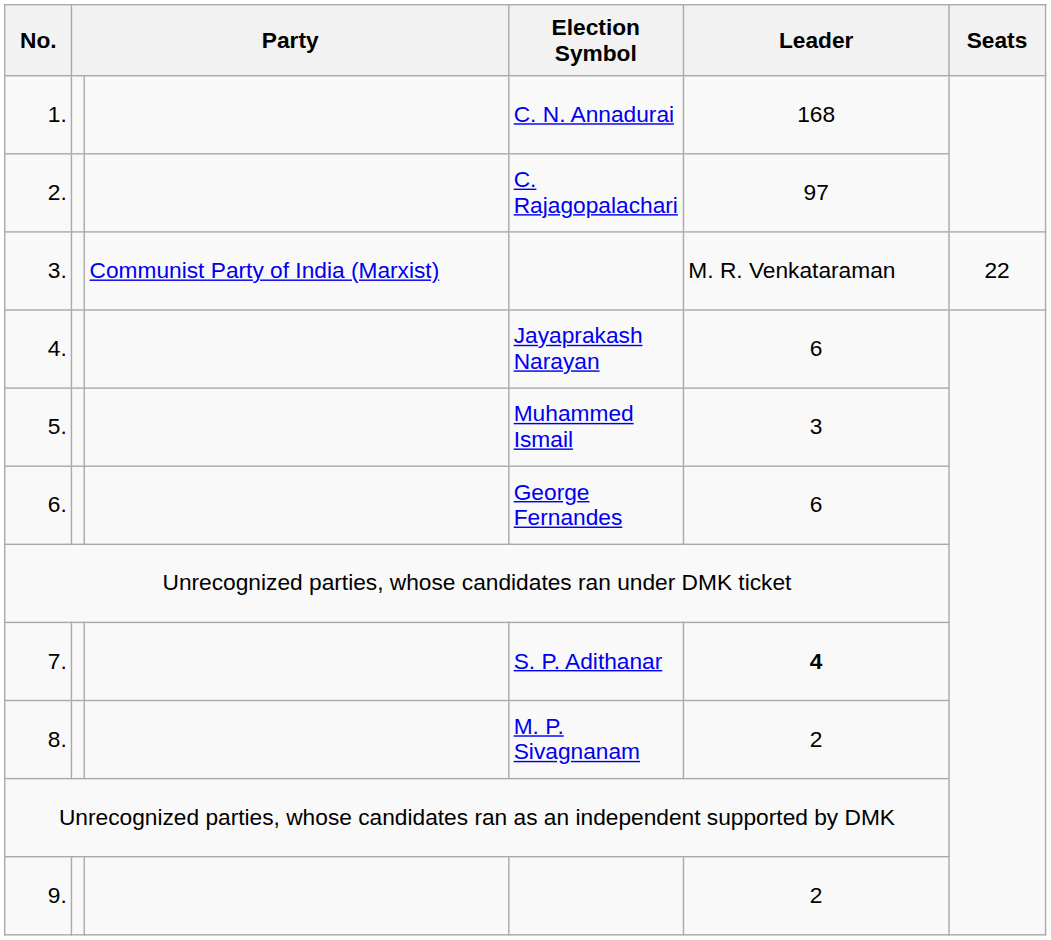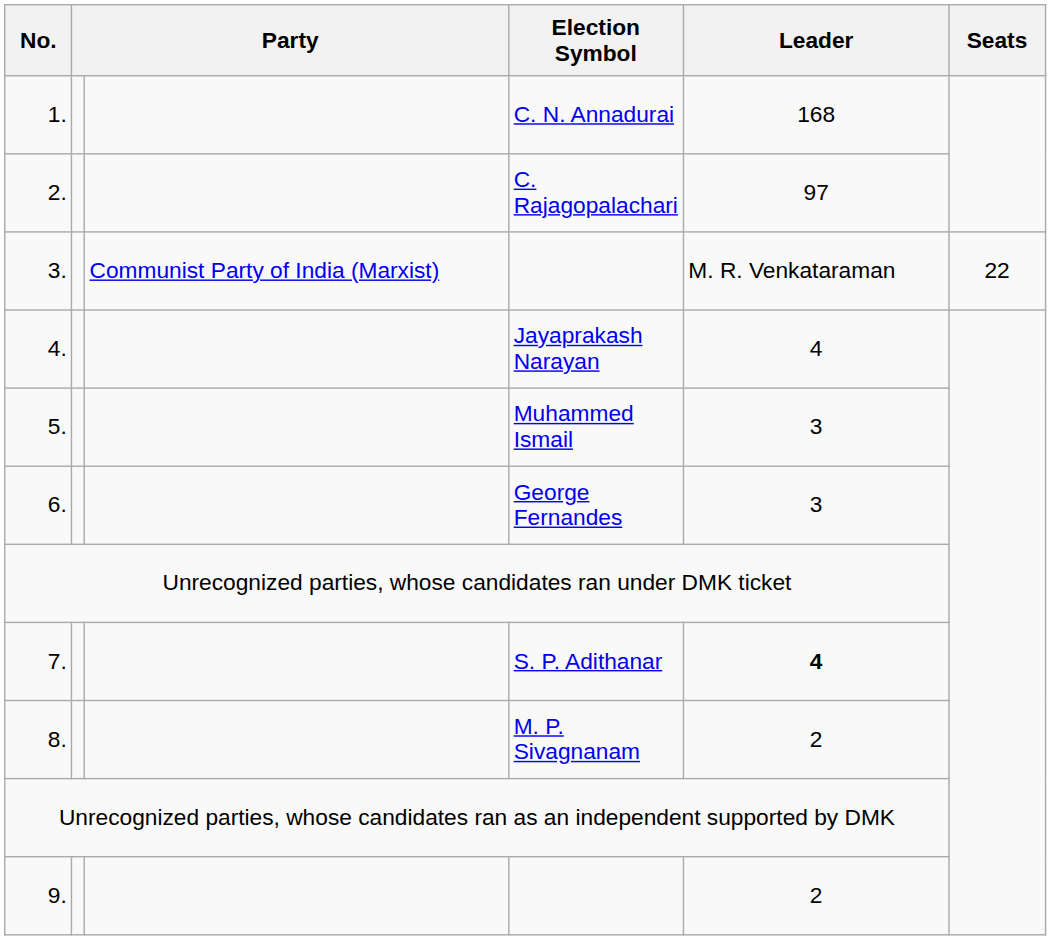(816, 348) 6 -> (816, 348) 4
(816, 505) 6 -> (816, 505) 3
